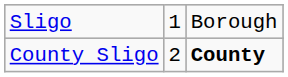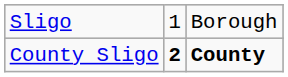(175, 55) normal -> (175, 55) bold
